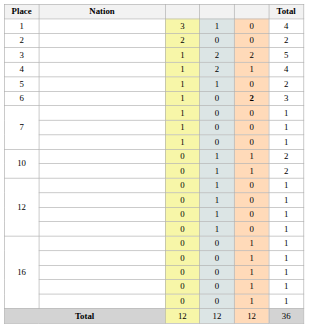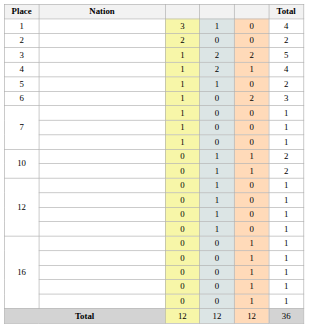(252, 99) bold -> (252, 99) normal
